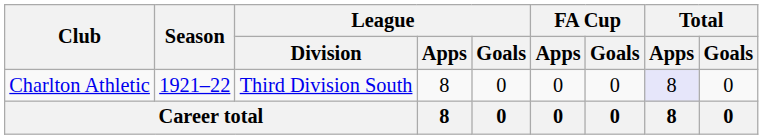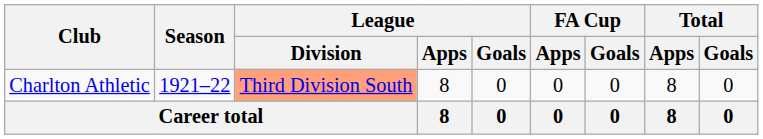(326, 85) no background -> (326, 85) lightsalmon background
(672, 85) lavender background -> (672, 85) no background
